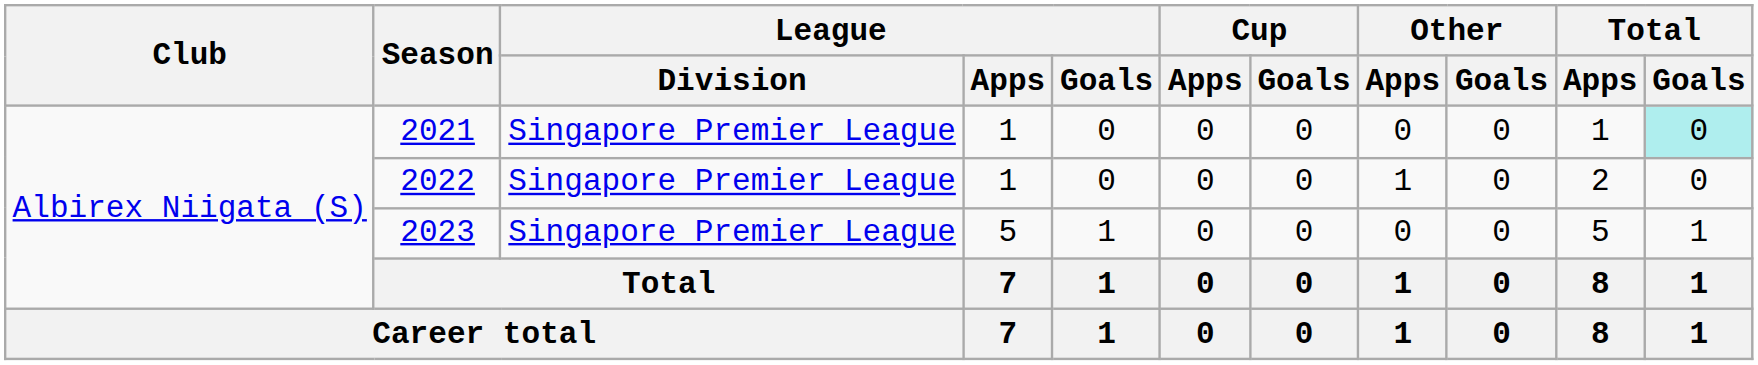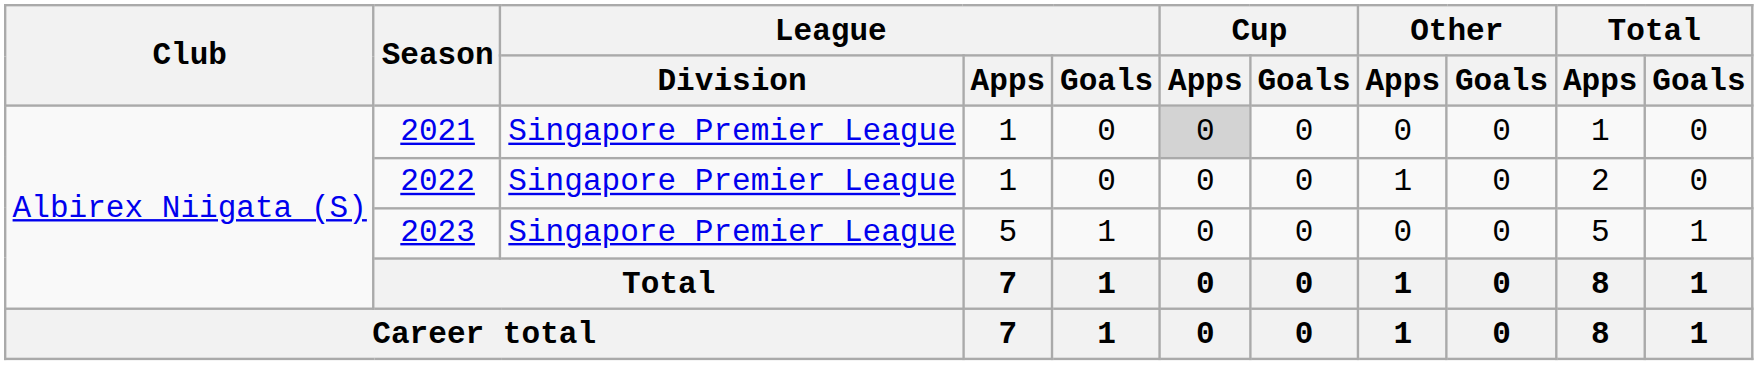(1205, 132) no background -> (1205, 132) lightgrey background
(1699, 132) paleturquoise background -> (1699, 132) no background
